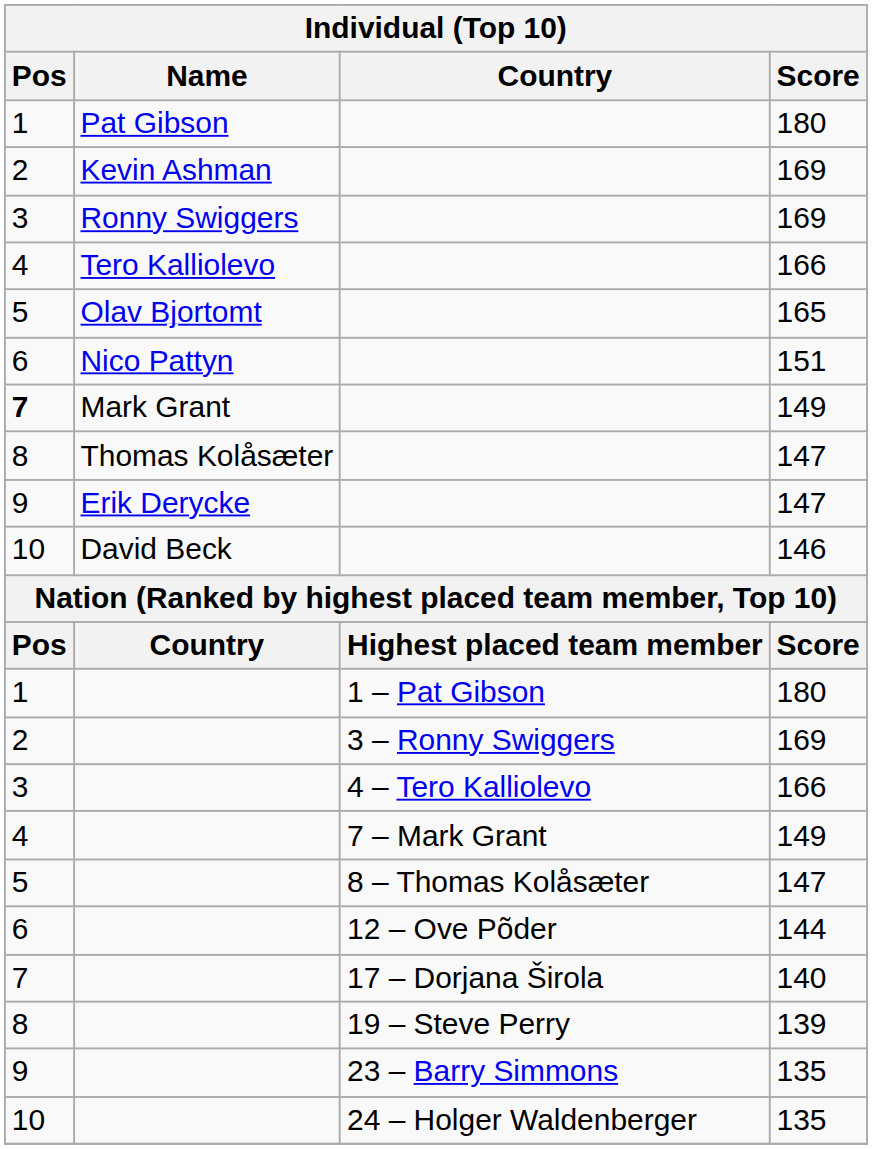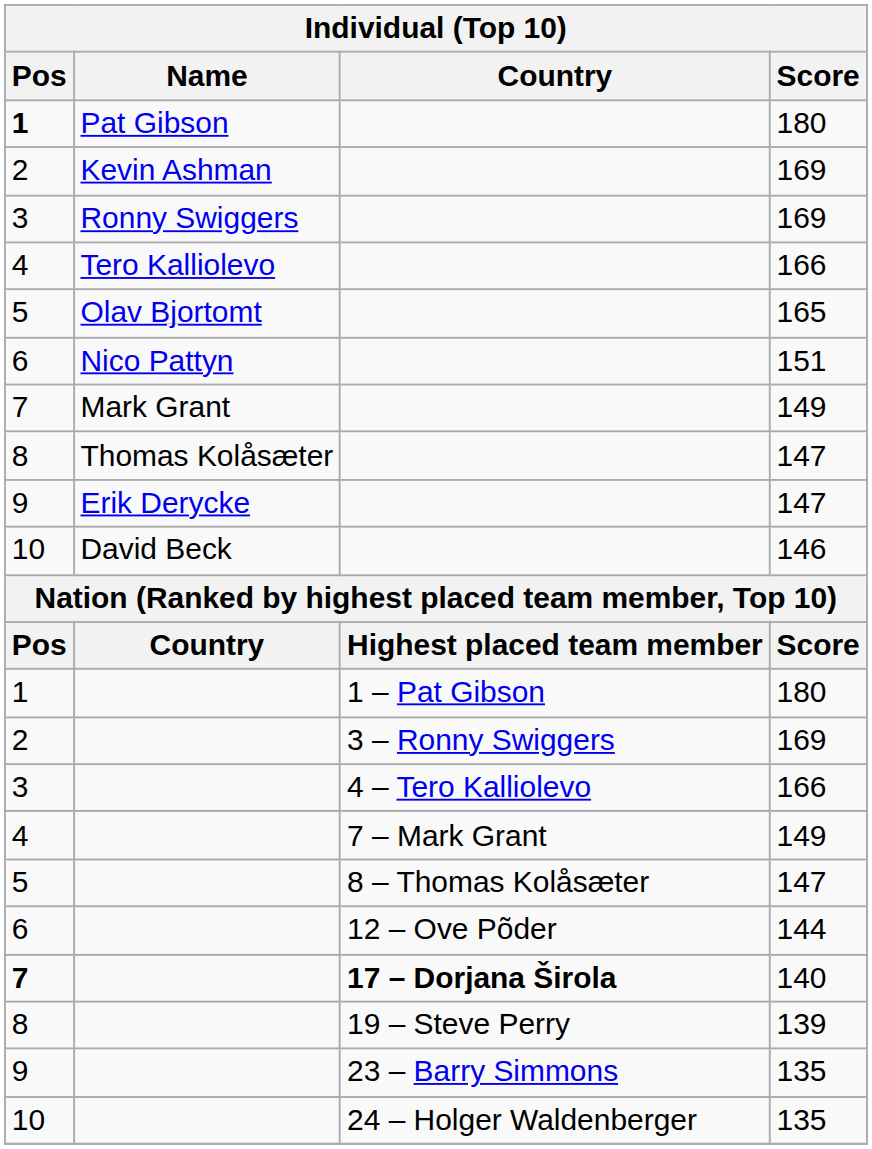(20, 123) normal -> (20, 123) bold
(20, 407) bold -> (20, 407) normal
(20, 977) normal -> (20, 977) bold
(475, 977) normal -> (482, 977) bold
